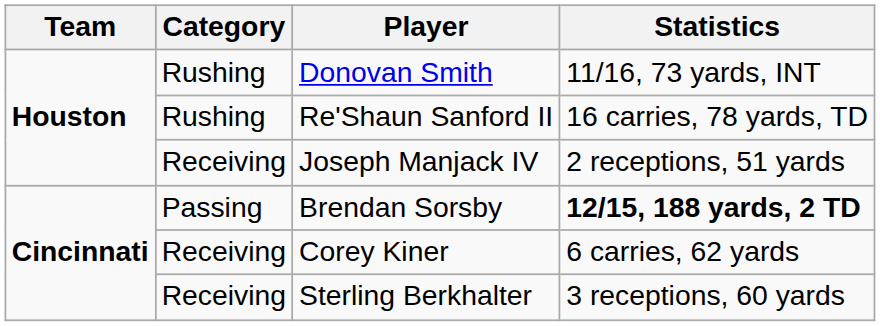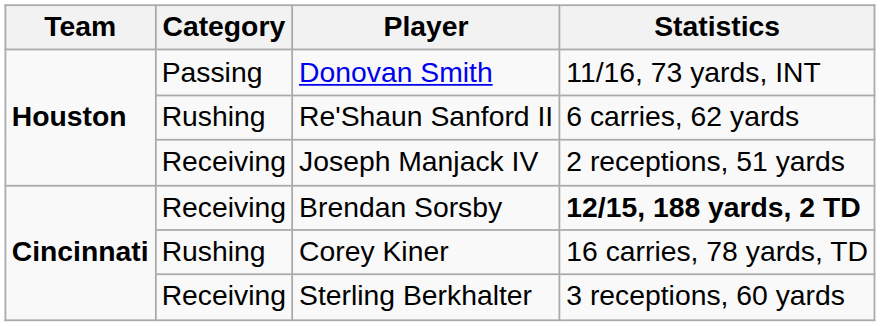(214, 72) Rushing -> (212, 72) Passing
(717, 117) 16 carries, 78 yards, TD -> (683, 117) 6 carries, 62 yards
(212, 206) Passing -> (224, 206) Receiving
(224, 251) Receiving -> (214, 251) Rushing
(683, 251) 6 carries, 62 yards -> (717, 251) 16 carries, 78 yards, TD
